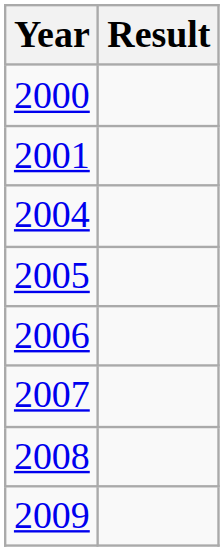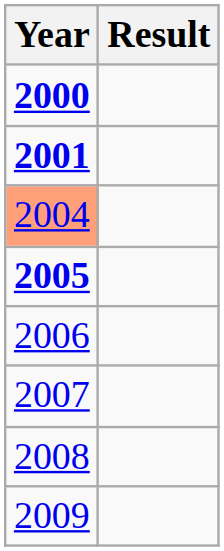(52, 94) normal -> (52, 94) bold
(52, 154) normal -> (52, 154) bold
(52, 214) no background -> (52, 214) lightsalmon background
(52, 275) normal -> (52, 275) bold
